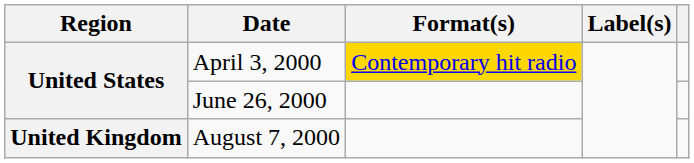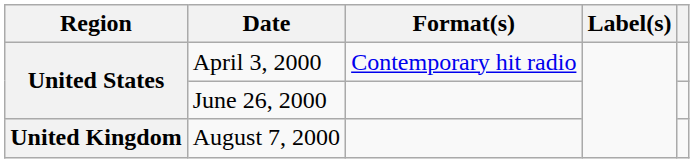(464, 61) gold background -> (464, 61) no background
